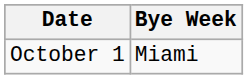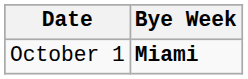(167, 57) normal -> (167, 57) bold
